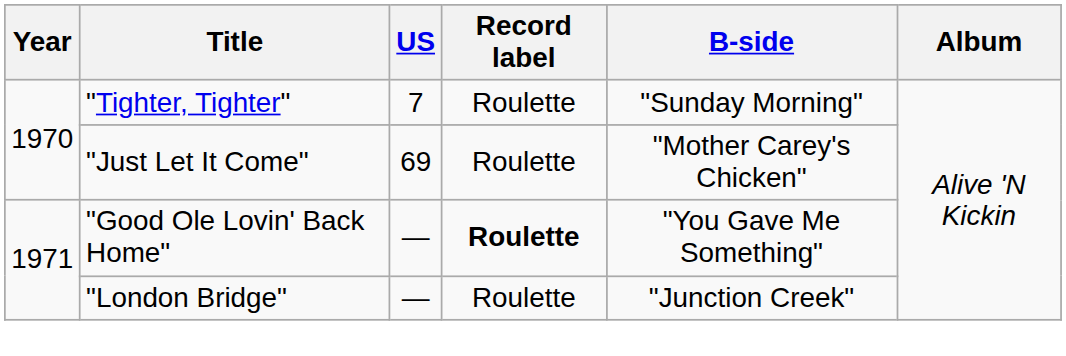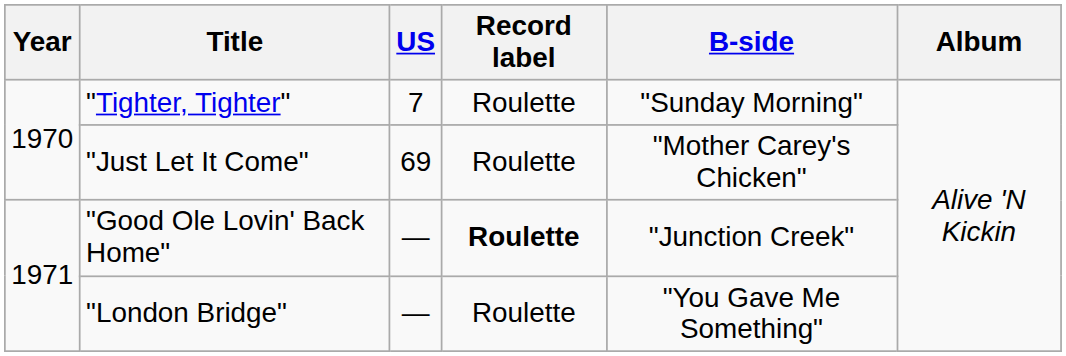(752, 237) "You Gave Me Something" -> (752, 237) "Junction Creek"
(752, 297) "Junction Creek" -> (752, 312) "You Gave Me Something"
